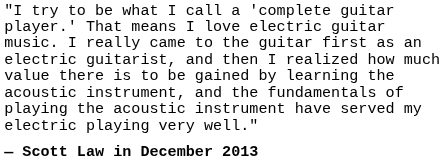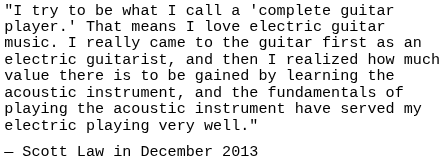(131, 152) bold -> (131, 152) normal
